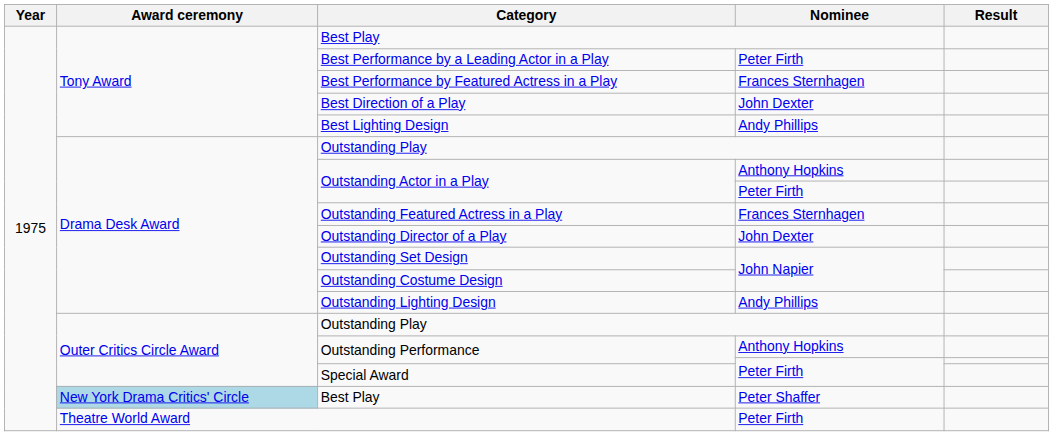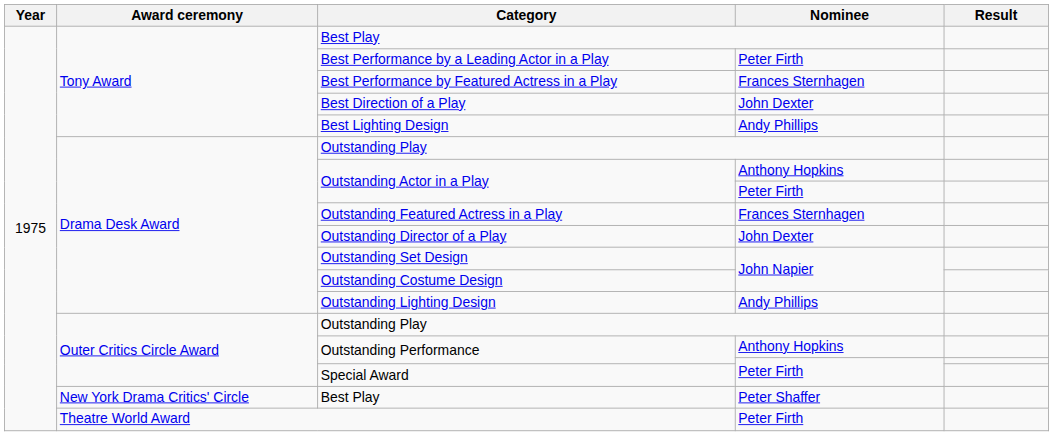(154, 397) lightblue background -> (154, 397) no background
